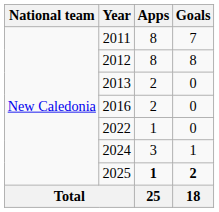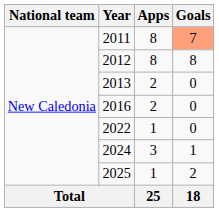(193, 38) no background -> (193, 38) lightsalmon background
(153, 173) bold -> (153, 173) normal
(193, 173) bold -> (193, 173) normal
